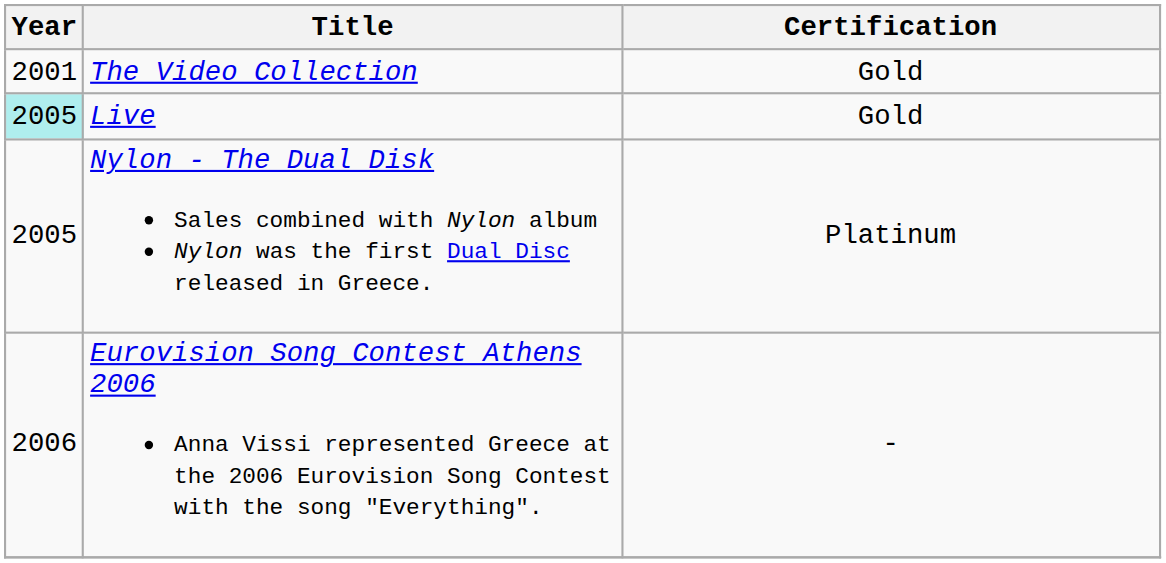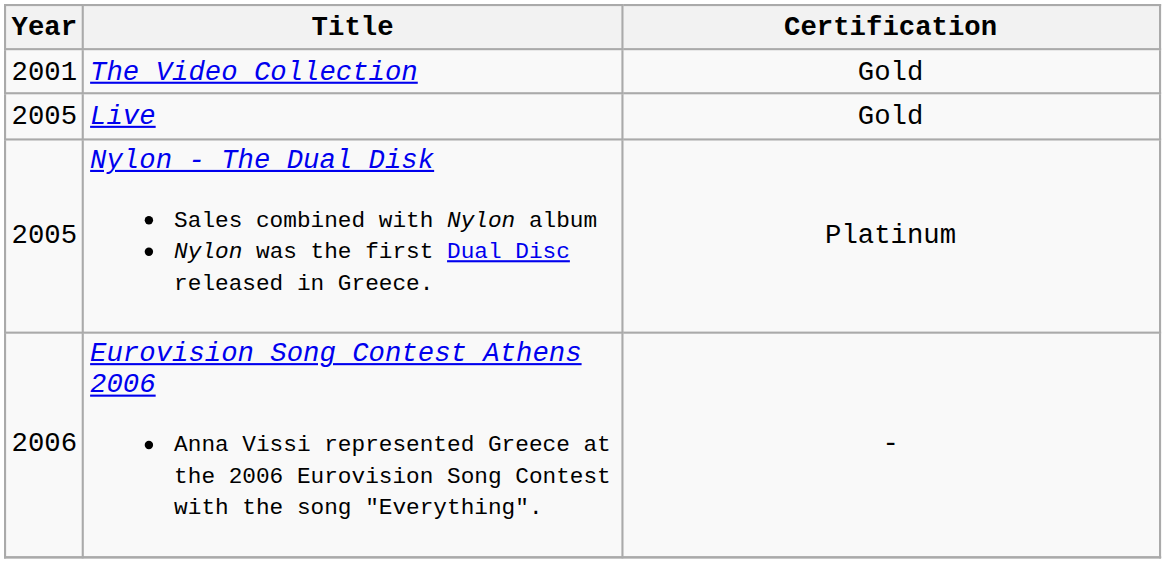(44, 116) paleturquoise background -> (44, 116) no background
